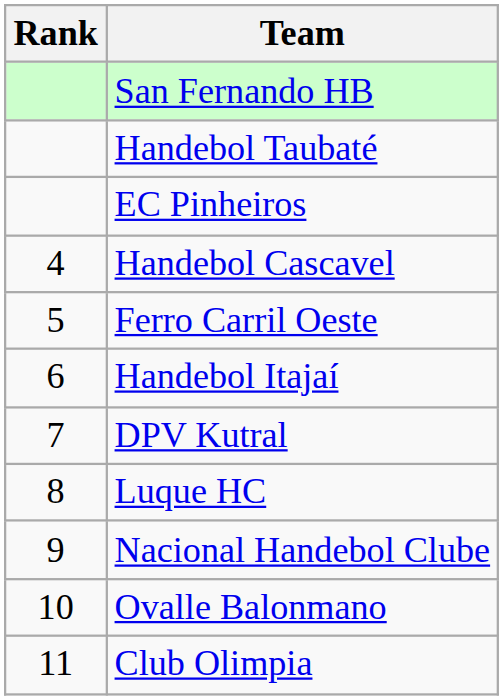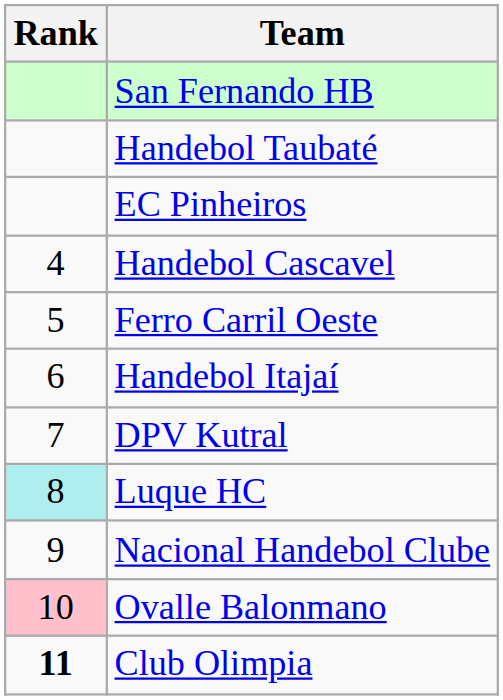(56, 491) no background -> (56, 491) paleturquoise background
(56, 606) no background -> (56, 606) pink background
(56, 663) normal -> (56, 663) bold
